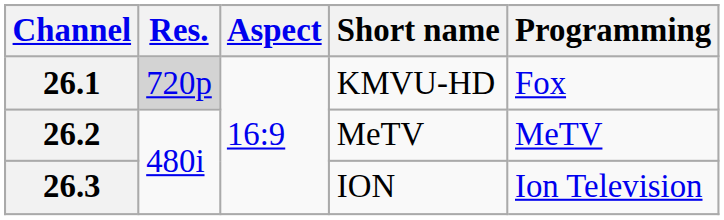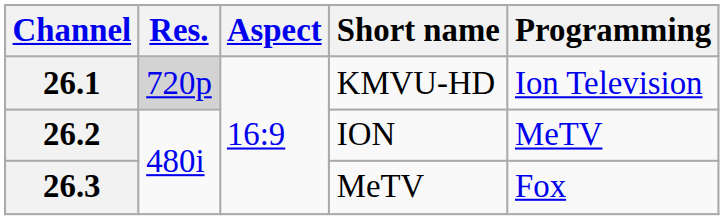(541, 82) Fox -> (609, 82) Ion Television
(380, 134) MeTV -> (366, 134) ION
(366, 186) ION -> (380, 186) MeTV
(609, 186) Ion Television -> (541, 186) Fox
